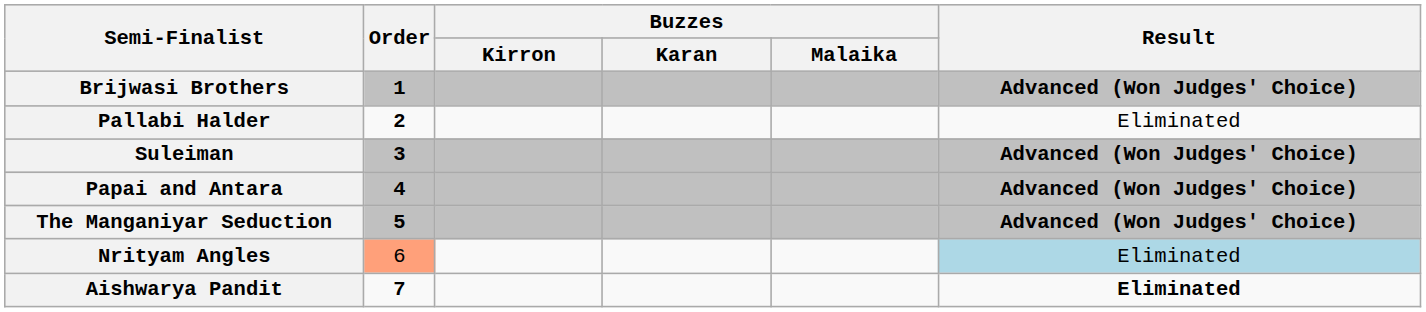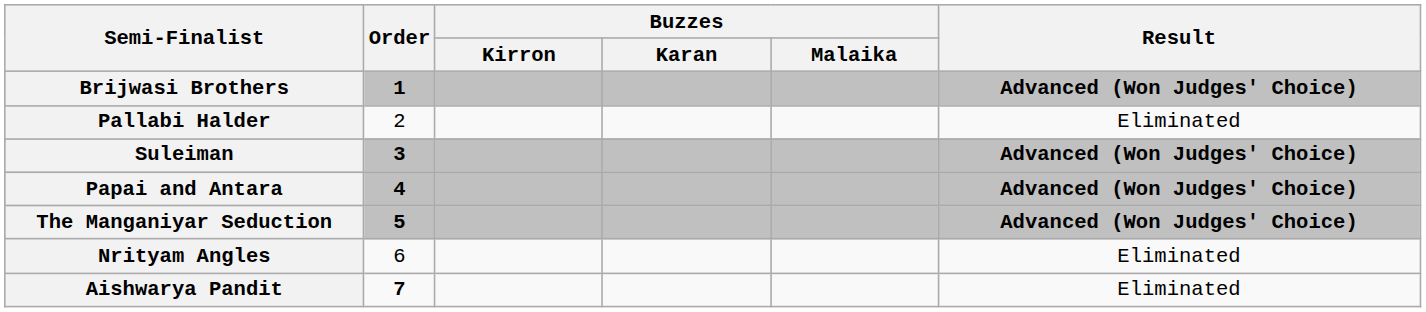(399, 122) bold -> (399, 122) normal
(399, 256) lightsalmon background -> (399, 256) no background
(1179, 256) lightblue background -> (1179, 256) no background
(1179, 289) bold -> (1179, 289) normal
